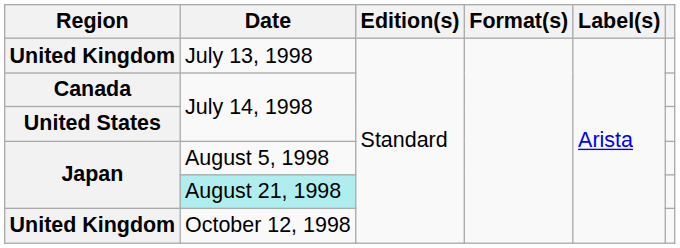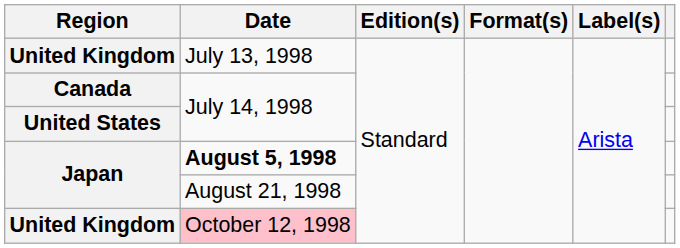(257, 157) normal -> (261, 157) bold
(263, 191) paleturquoise background -> (263, 191) no background
(268, 225) no background -> (268, 225) pink background
